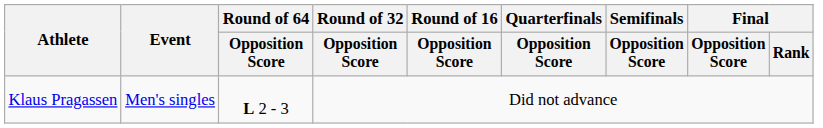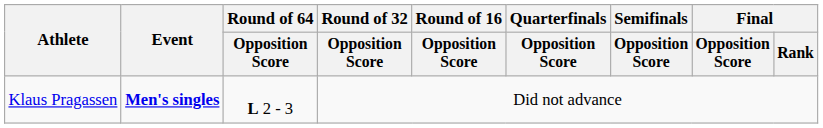(170, 99) normal -> (172, 99) bold
